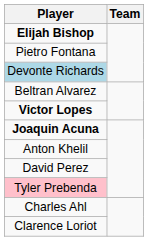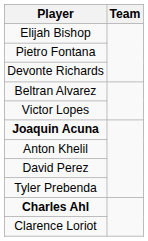(56, 33) bold -> (56, 33) normal
(56, 71) lightblue background -> (56, 71) no background
(56, 110) bold -> (56, 110) normal
(56, 187) pink background -> (56, 187) no background
(56, 206) normal -> (56, 206) bold
